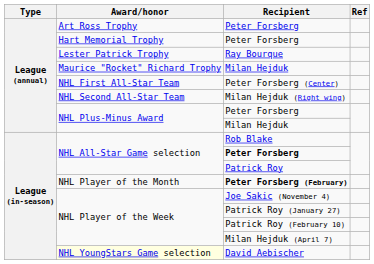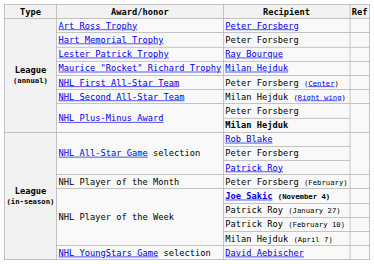(257, 125) normal -> (257, 125) bold
(262, 153) bold -> (262, 153) normal
(286, 182) bold -> (286, 182) normal
(278, 196) normal -> (278, 196) bold
(135, 253) lightyellow background -> (135, 253) no background
